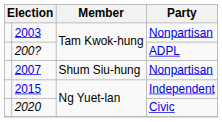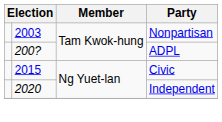- row: (28, 70)
(182, 88) Independent -> (162, 70) Civic
(162, 107) Civic -> (182, 88) Independent
